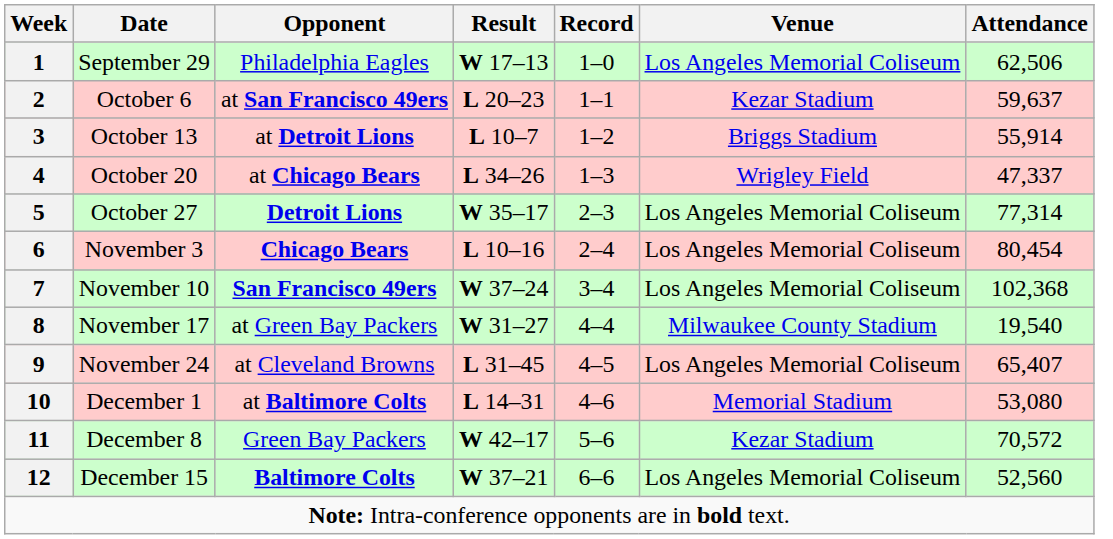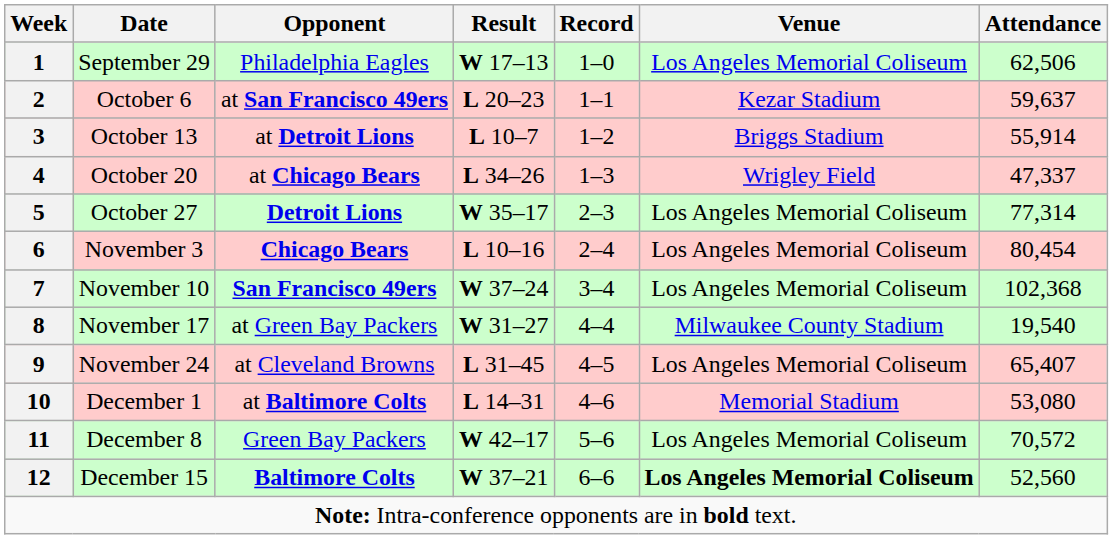(802, 439) Kezar Stadium -> (809, 439) Los Angeles Memorial Coliseum
(802, 477) normal -> (809, 477) bold
